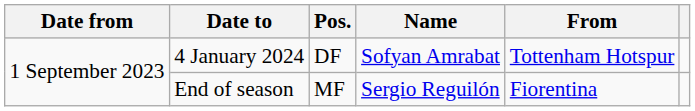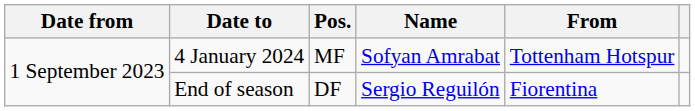(328, 55) DF -> (329, 55) MF
(329, 88) MF -> (328, 88) DF
